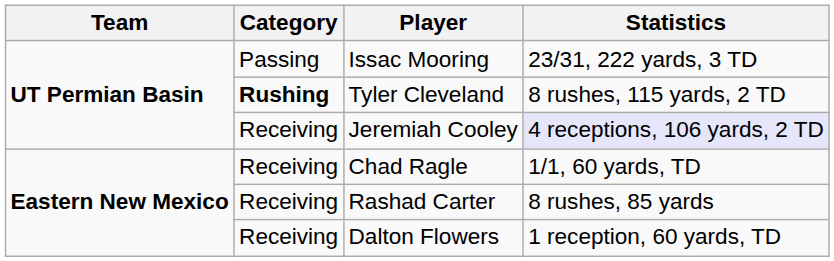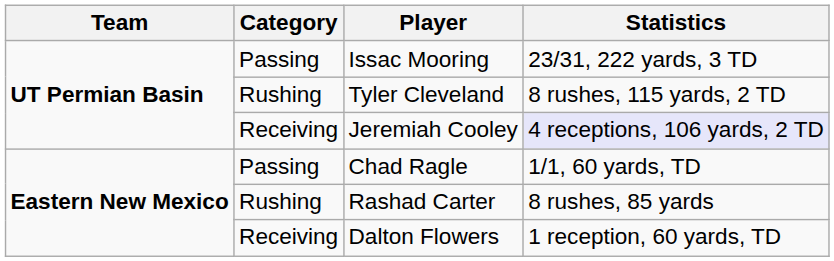(284, 94) bold -> (280, 94) normal
(289, 166) Receiving -> (279, 166) Passing
(289, 201) Receiving -> (280, 201) Rushing
